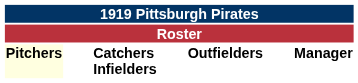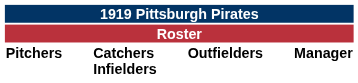(34, 53) lightyellow background -> (34, 53) no background
